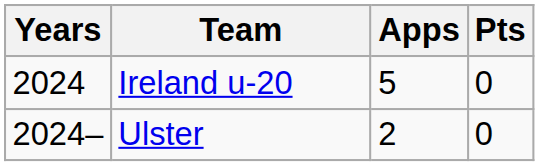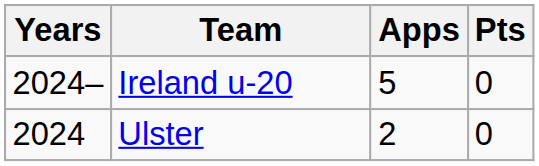(49, 82) 2024 -> (58, 82) 2024–
(58, 133) 2024– -> (49, 133) 2024
